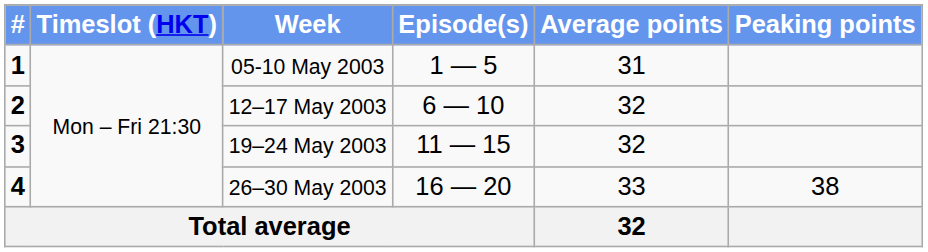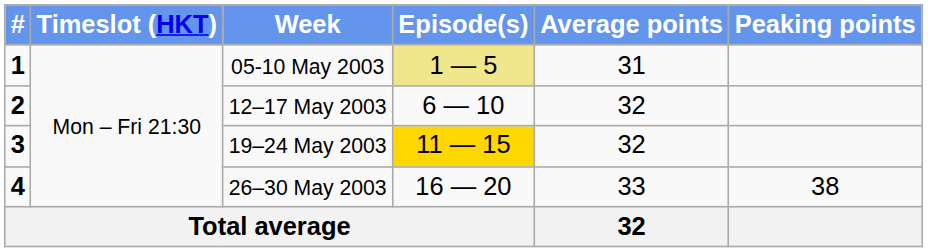(463, 65) no background -> (463, 65) khaki background
(463, 145) no background -> (463, 145) gold background
